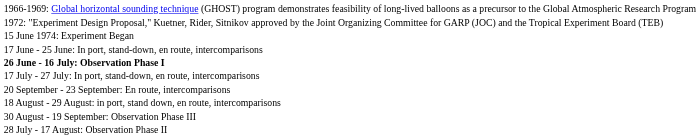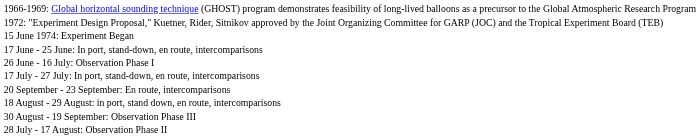(84, 63) bold -> (79, 63) normal
